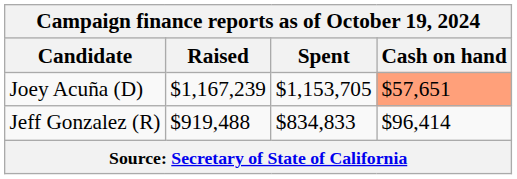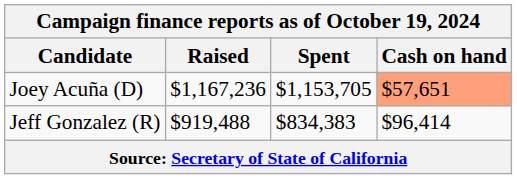(218, 88) $1,167,239 -> (218, 88) $1,167,236
(316, 122) $834,833 -> (316, 122) $834,383
